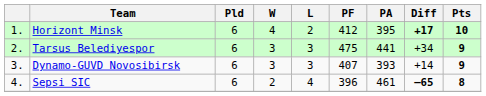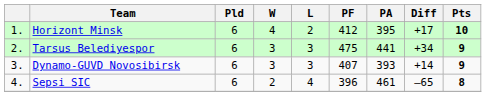(424, 30) bold -> (424, 30) normal
(424, 83) bold -> (424, 83) normal
